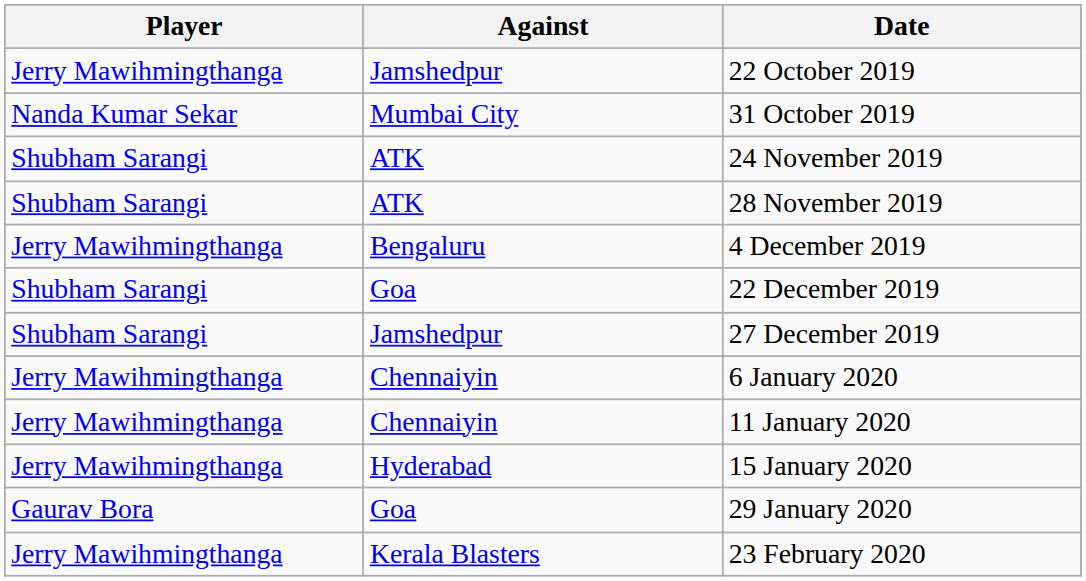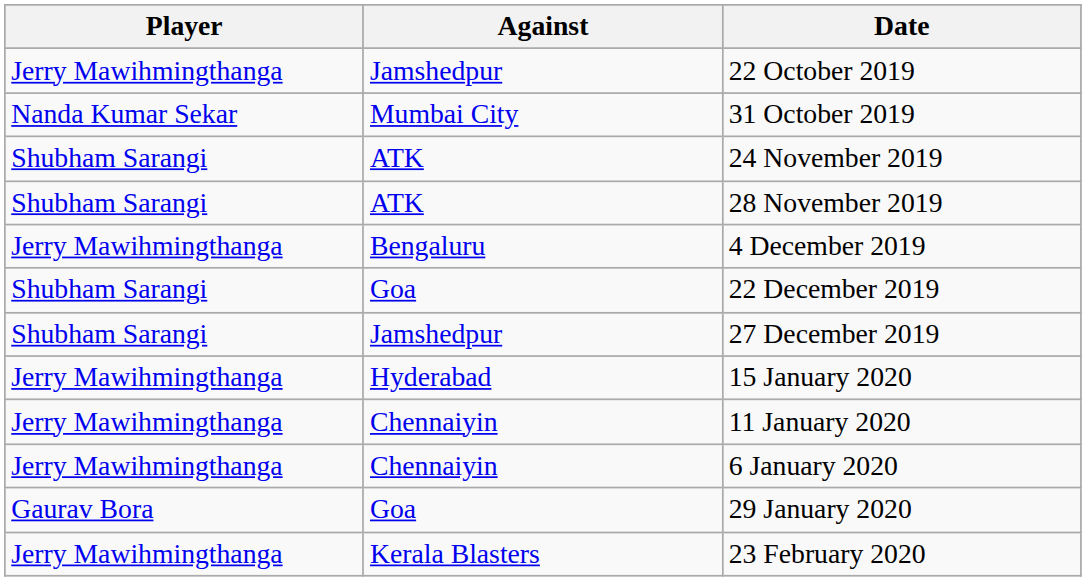rows swapped: (813, 377) <-> (820, 465)
